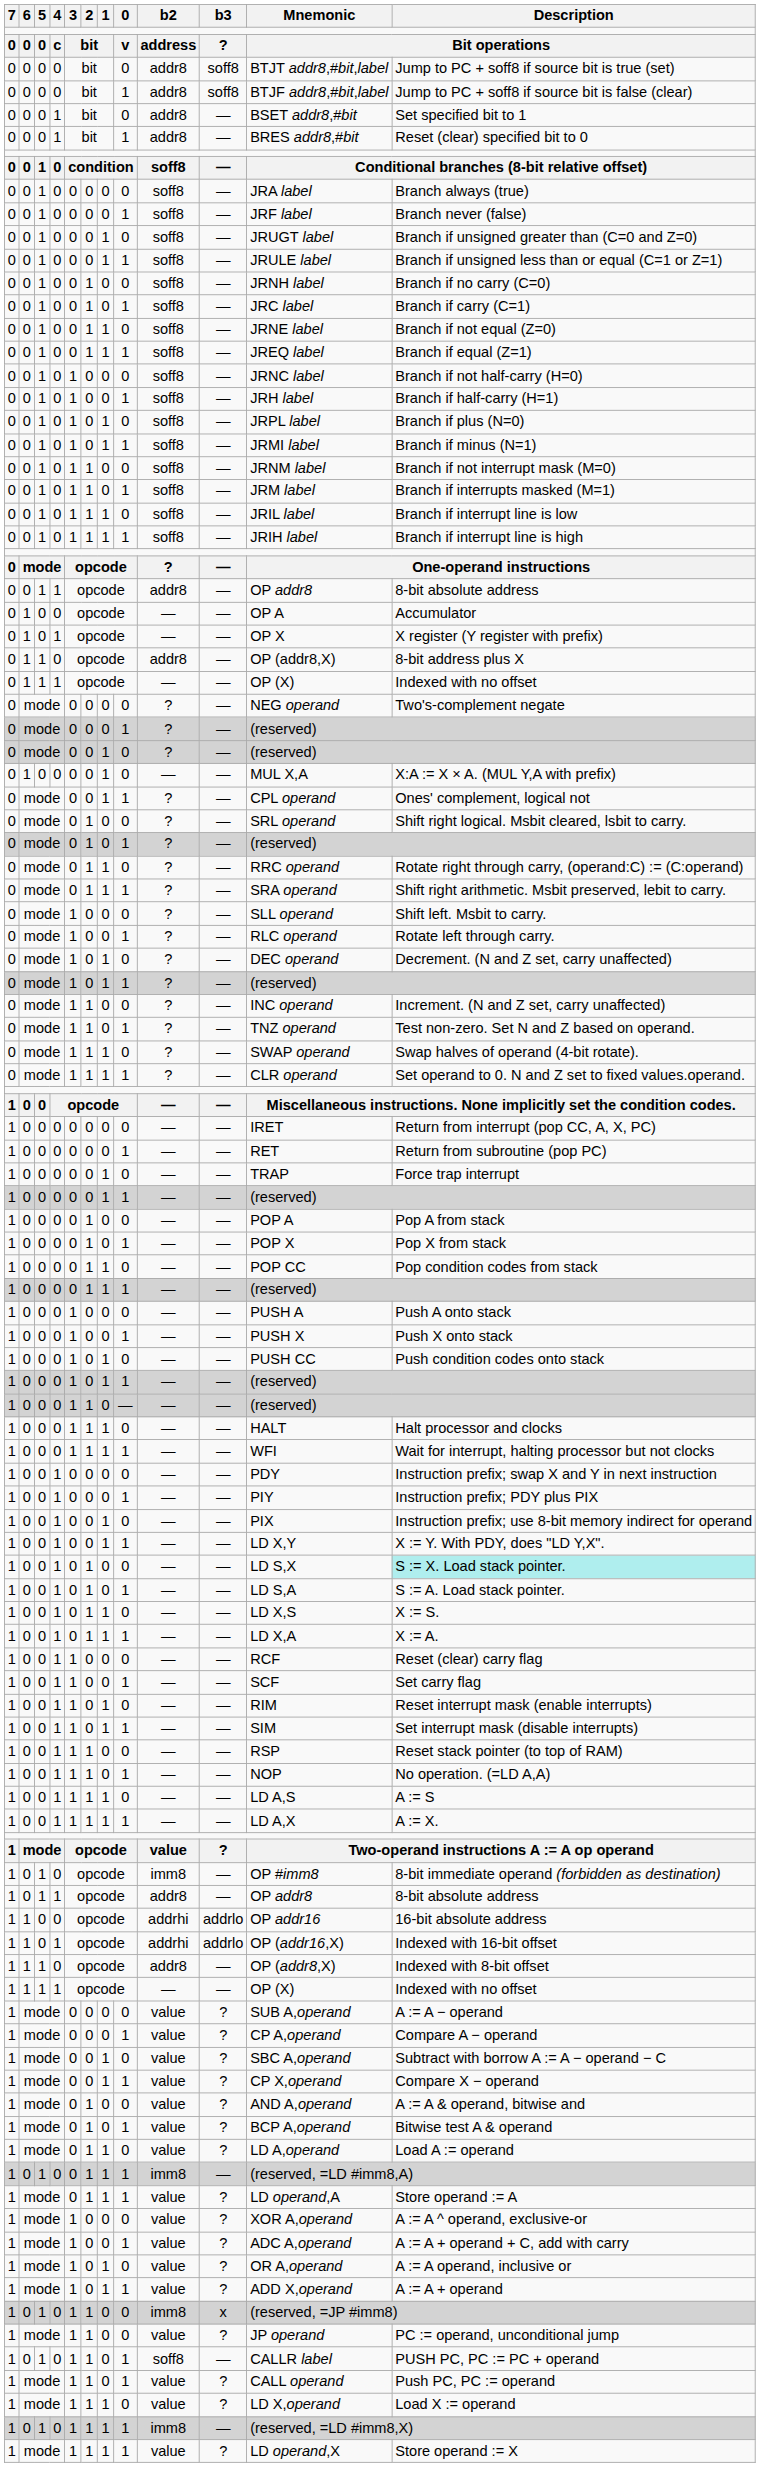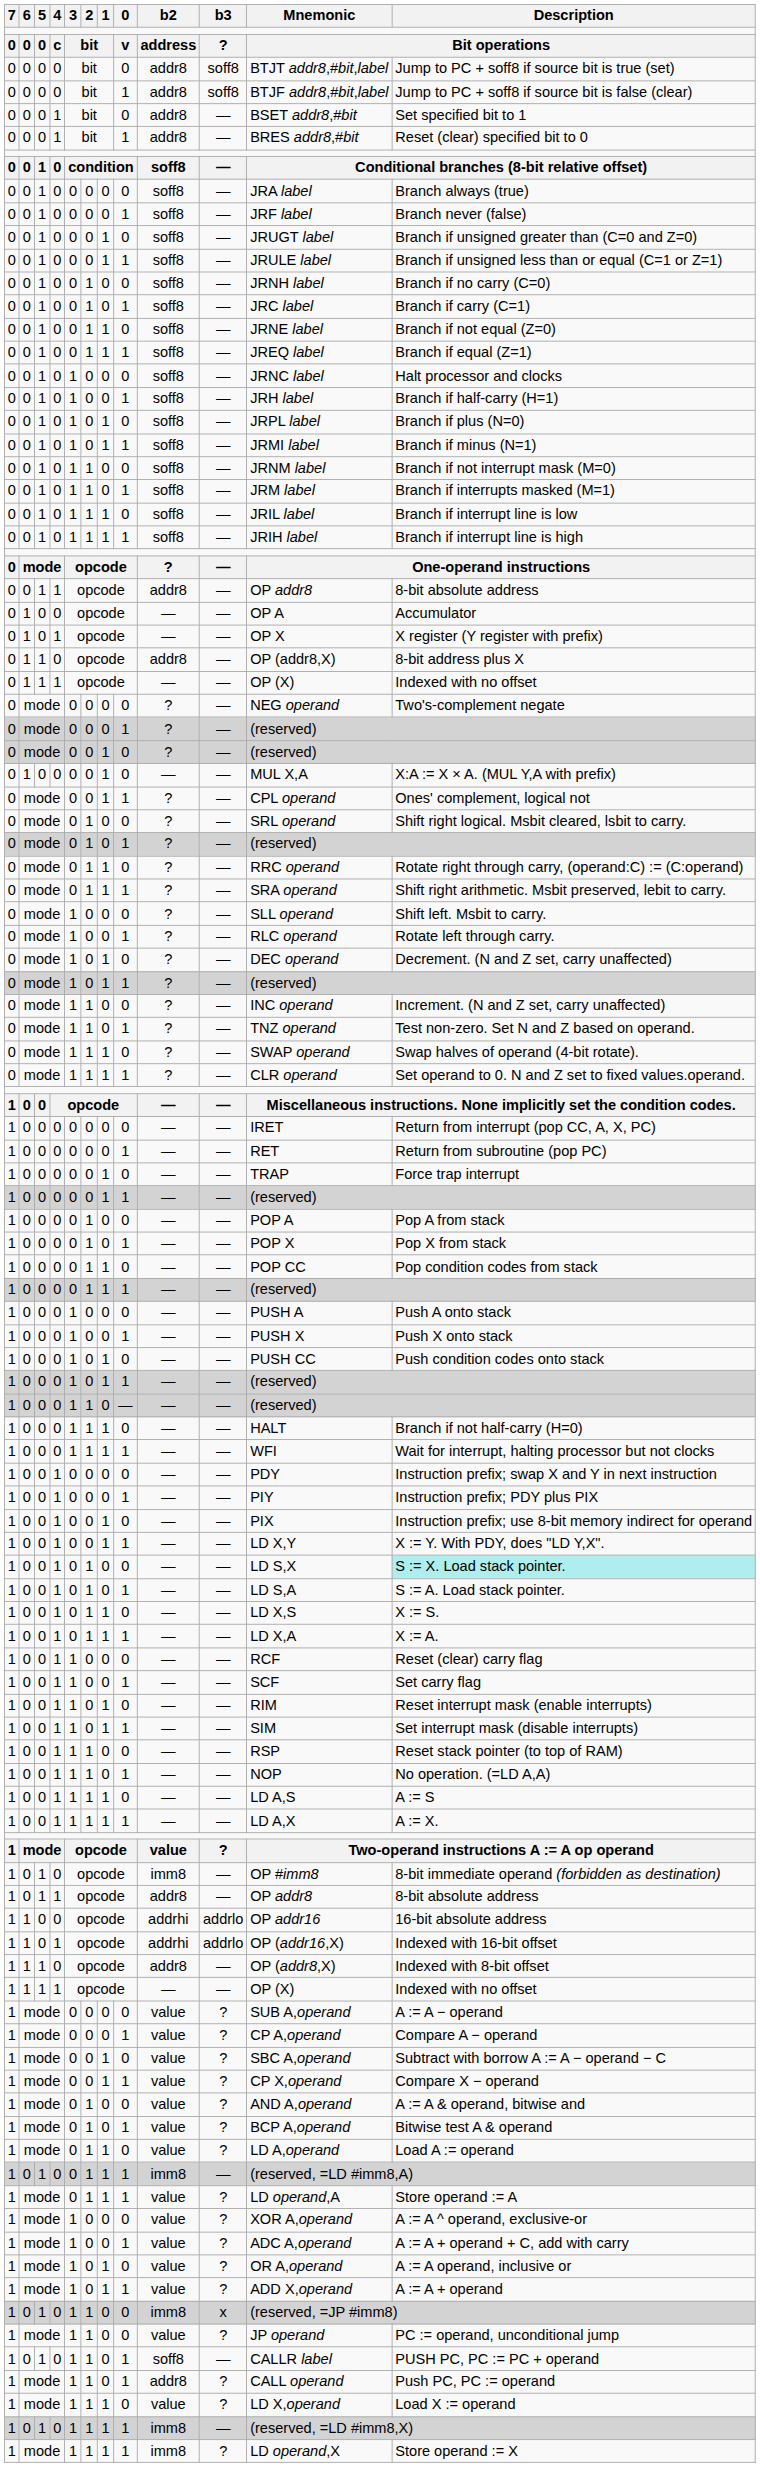(489, 375) Branch if not half-carry (H=0) -> (479, 375) Halt processor and clocks
(479, 1428) Halt processor and clocks -> (489, 1428) Branch if not half-carry (H=0)
(168, 2381) value -> (168, 2381) addr8
(168, 2451) value -> (168, 2451) imm8
